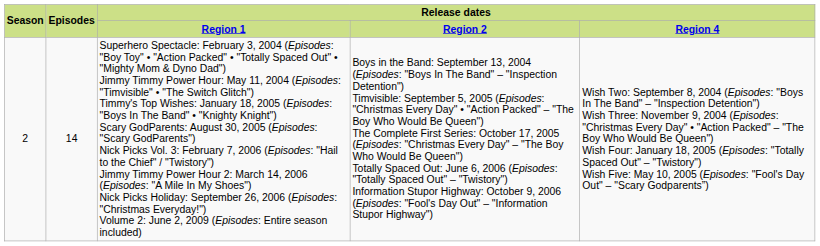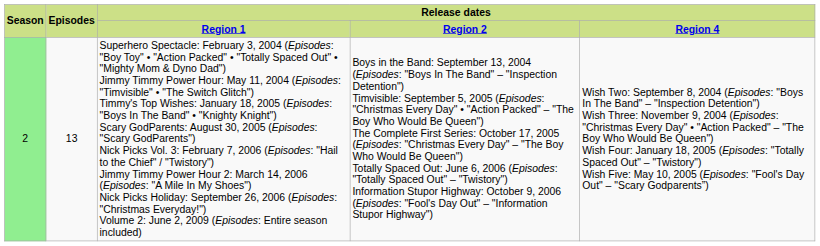(25, 139) no background -> (25, 139) lightgreen background
(72, 139) 14 -> (72, 139) 13
